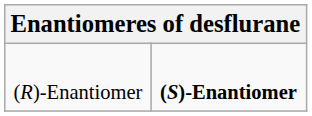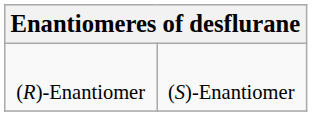(228, 90) bold -> (231, 92) normal
